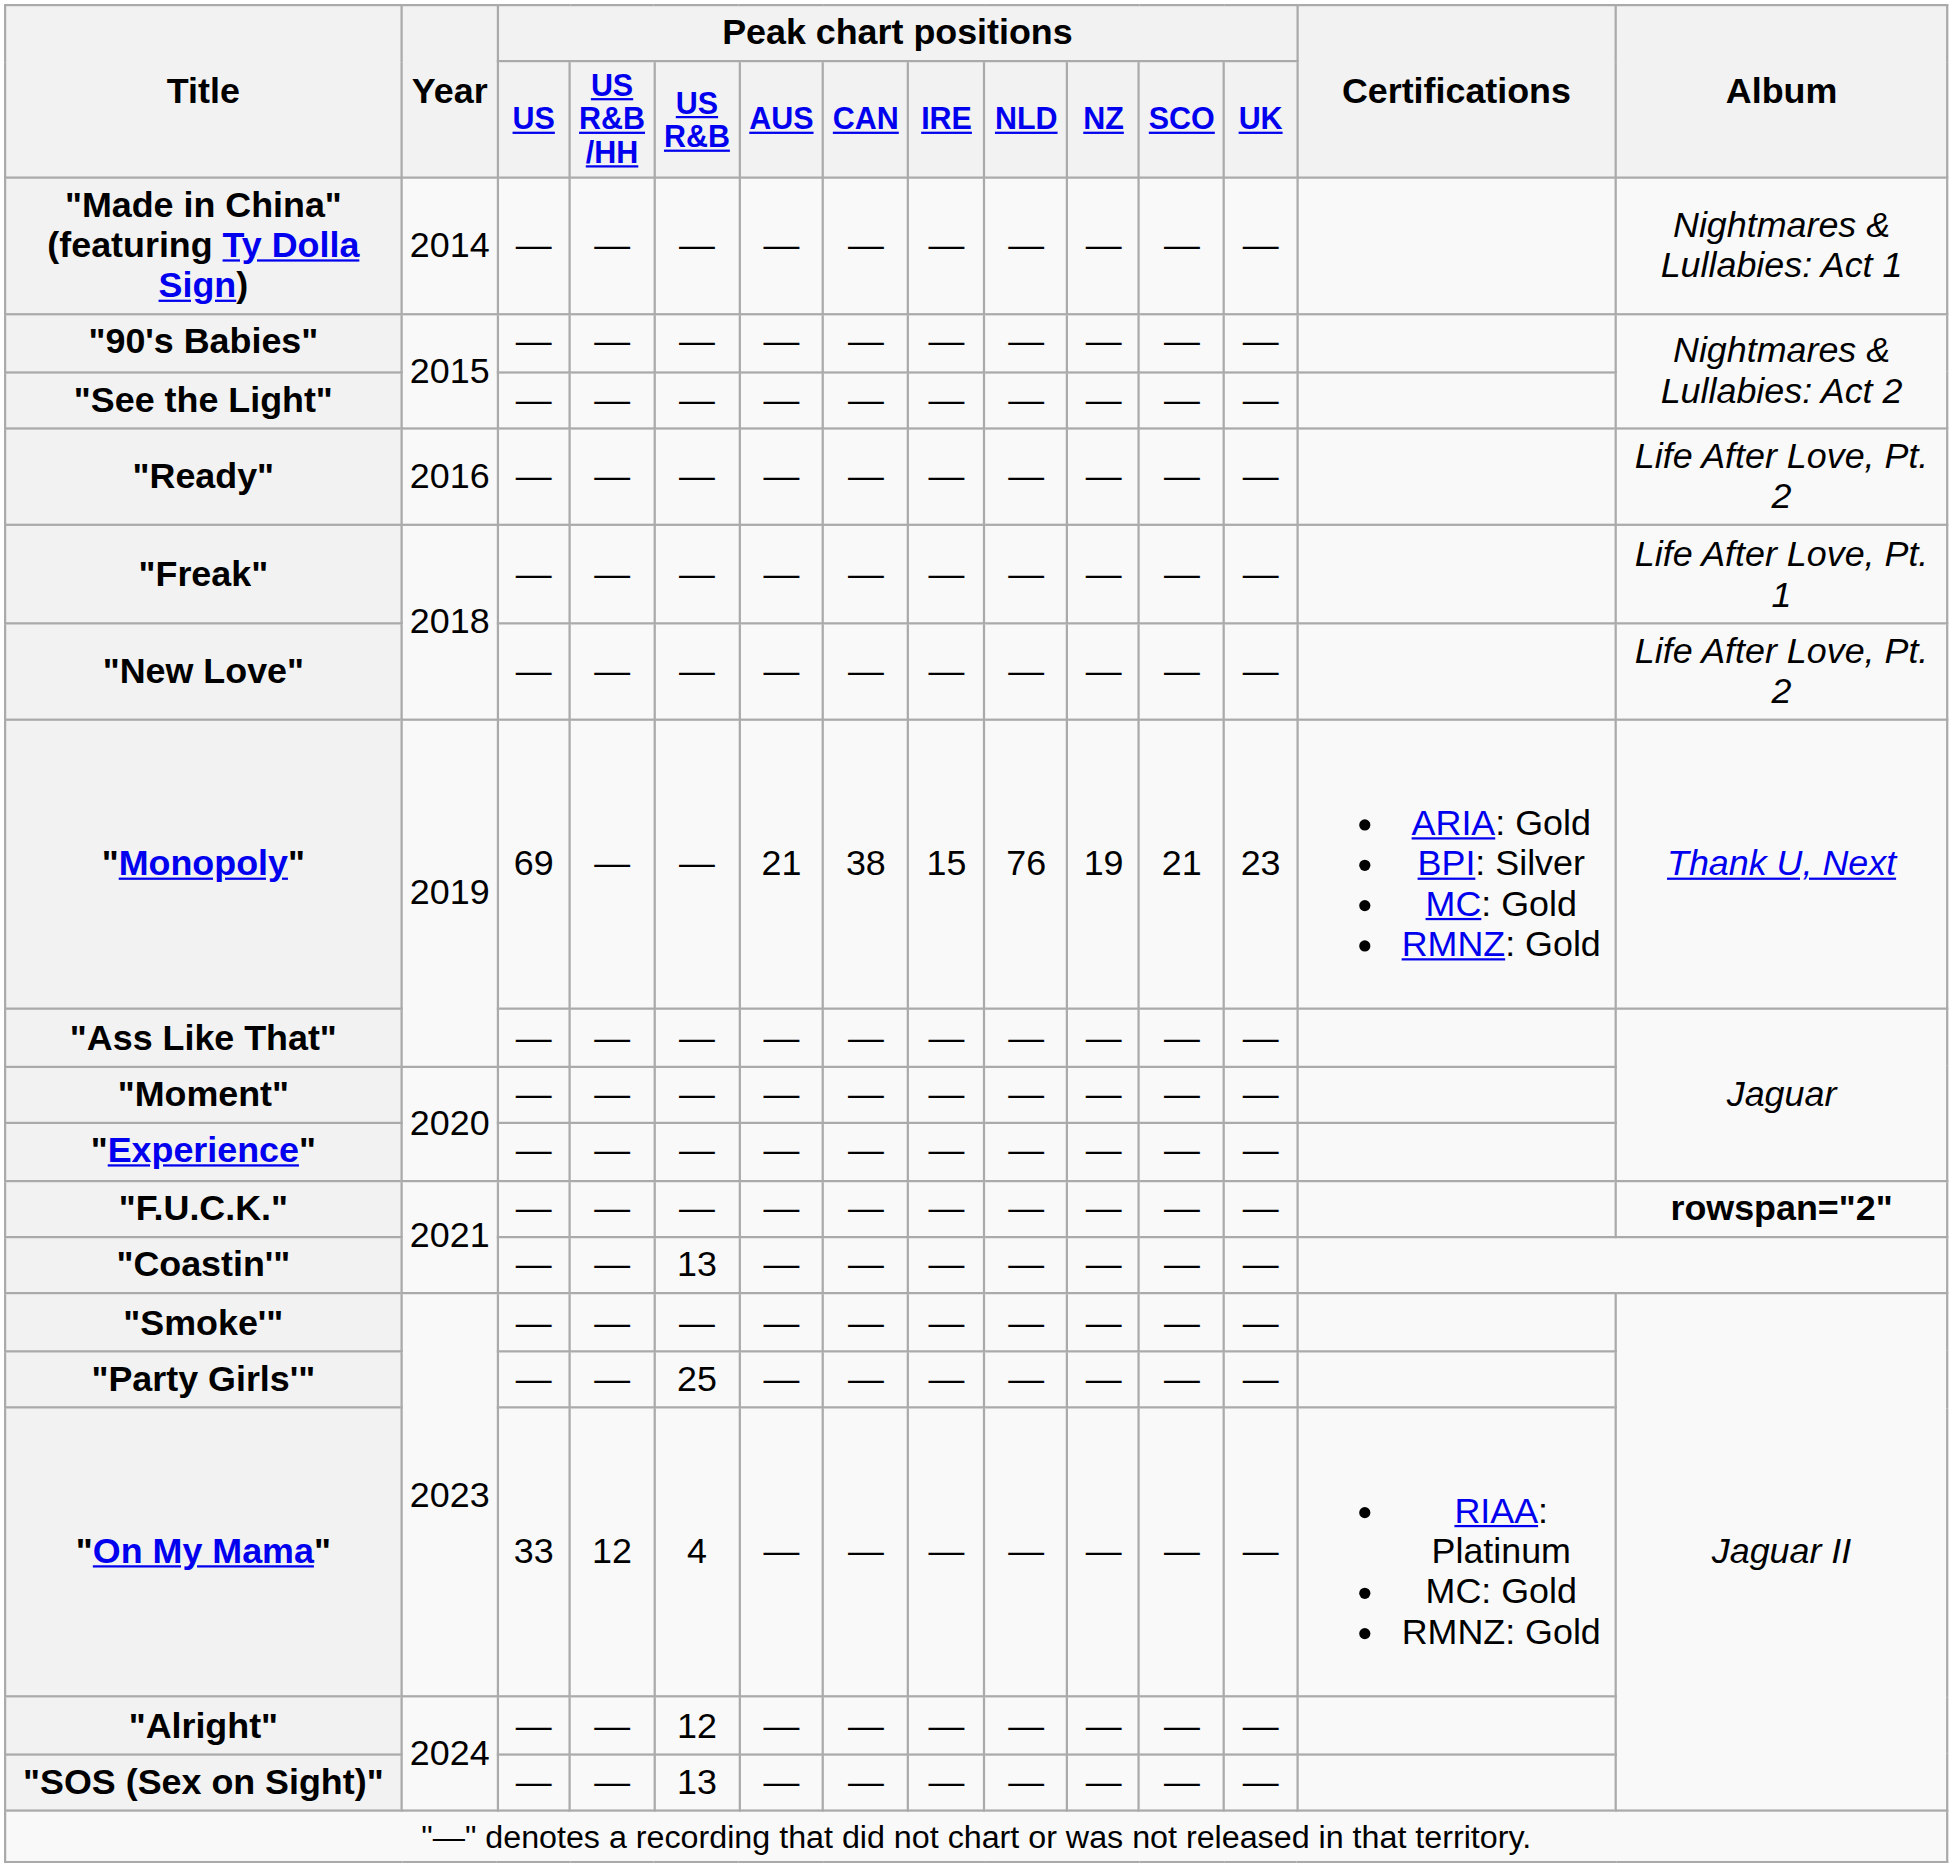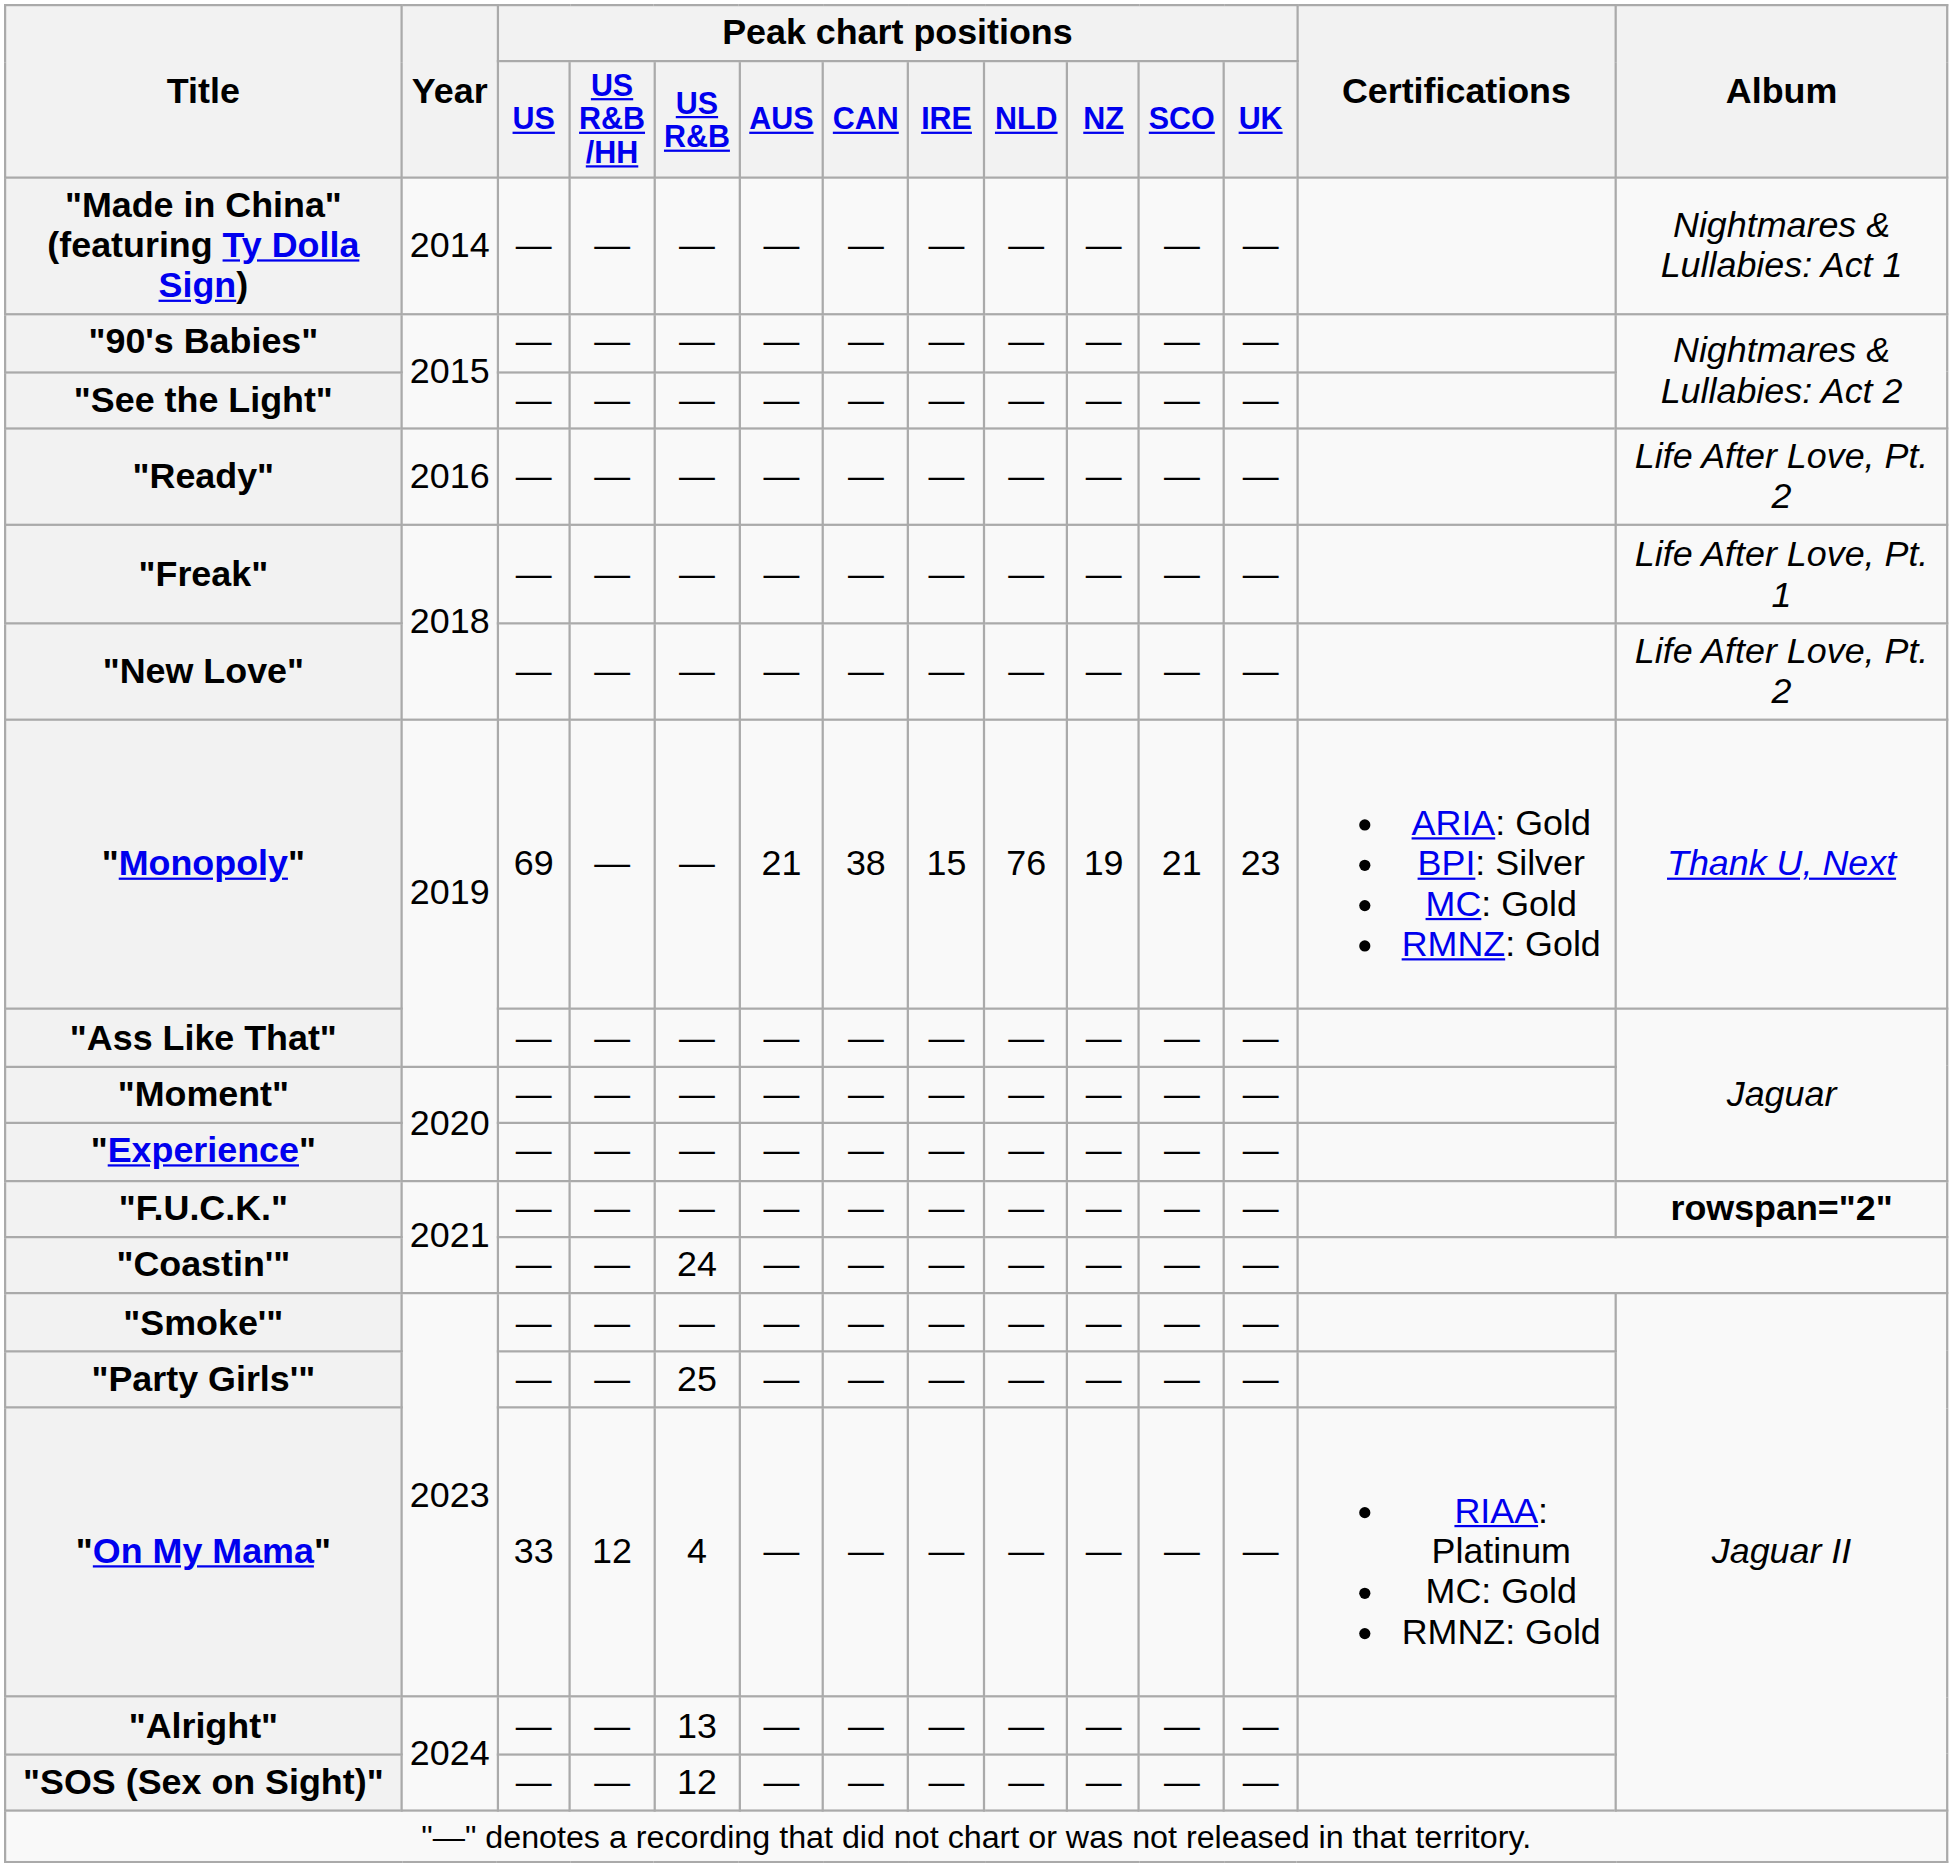(697, 1264) 13 -> (697, 1264) 24
(697, 1725) 12 -> (697, 1725) 13
(697, 1781) 13 -> (697, 1781) 12
